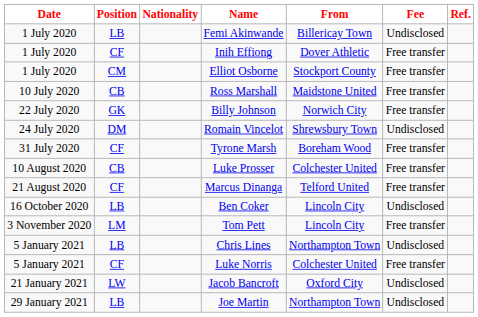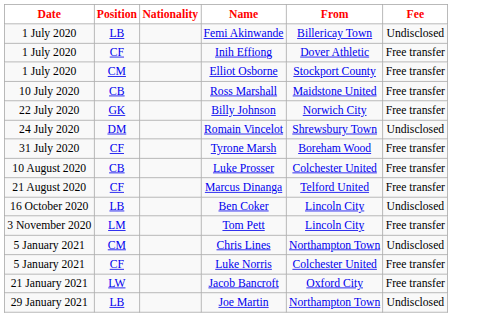- column: (461, 14)
(117, 245) LB -> (117, 245) CM
(415, 283) Undisclosed -> (415, 283) Free transfer
